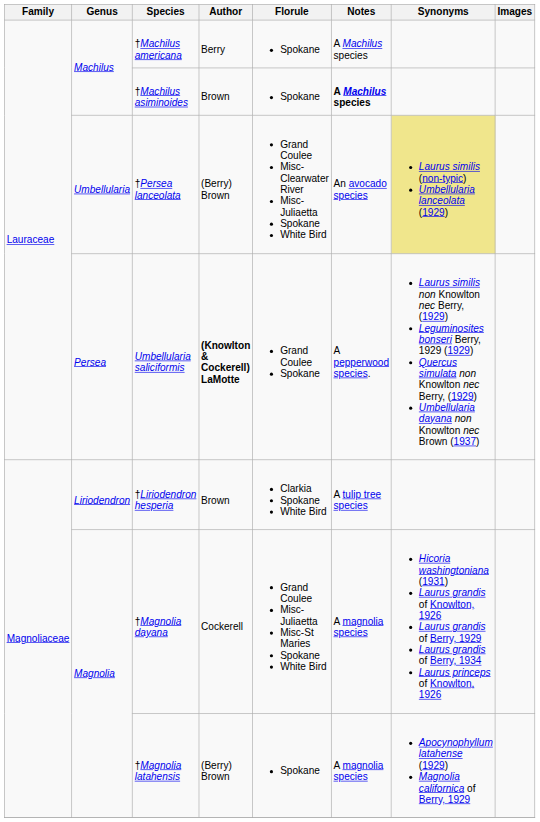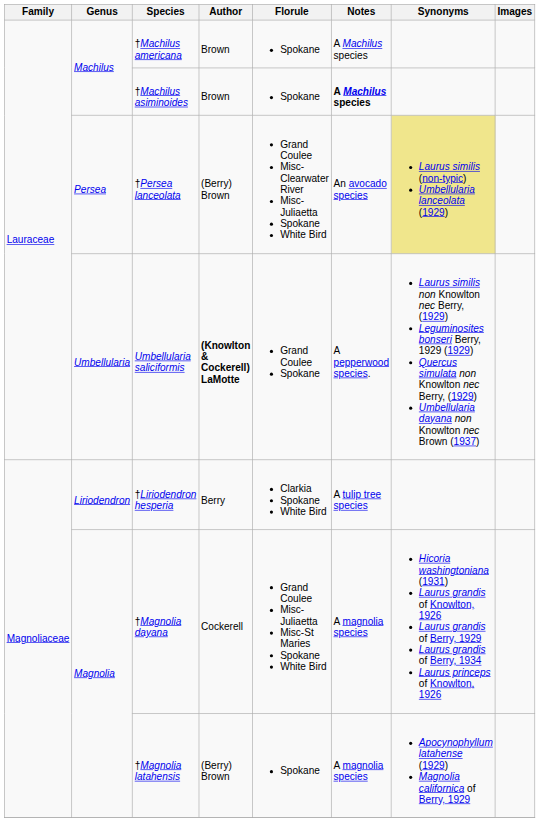(213, 49) Berry -> (215, 49) Brown
(102, 190) Umbellularia -> (90, 190) Persea
(90, 362) Persea -> (102, 362) Umbellularia
(215, 500) Brown -> (213, 500) Berry
